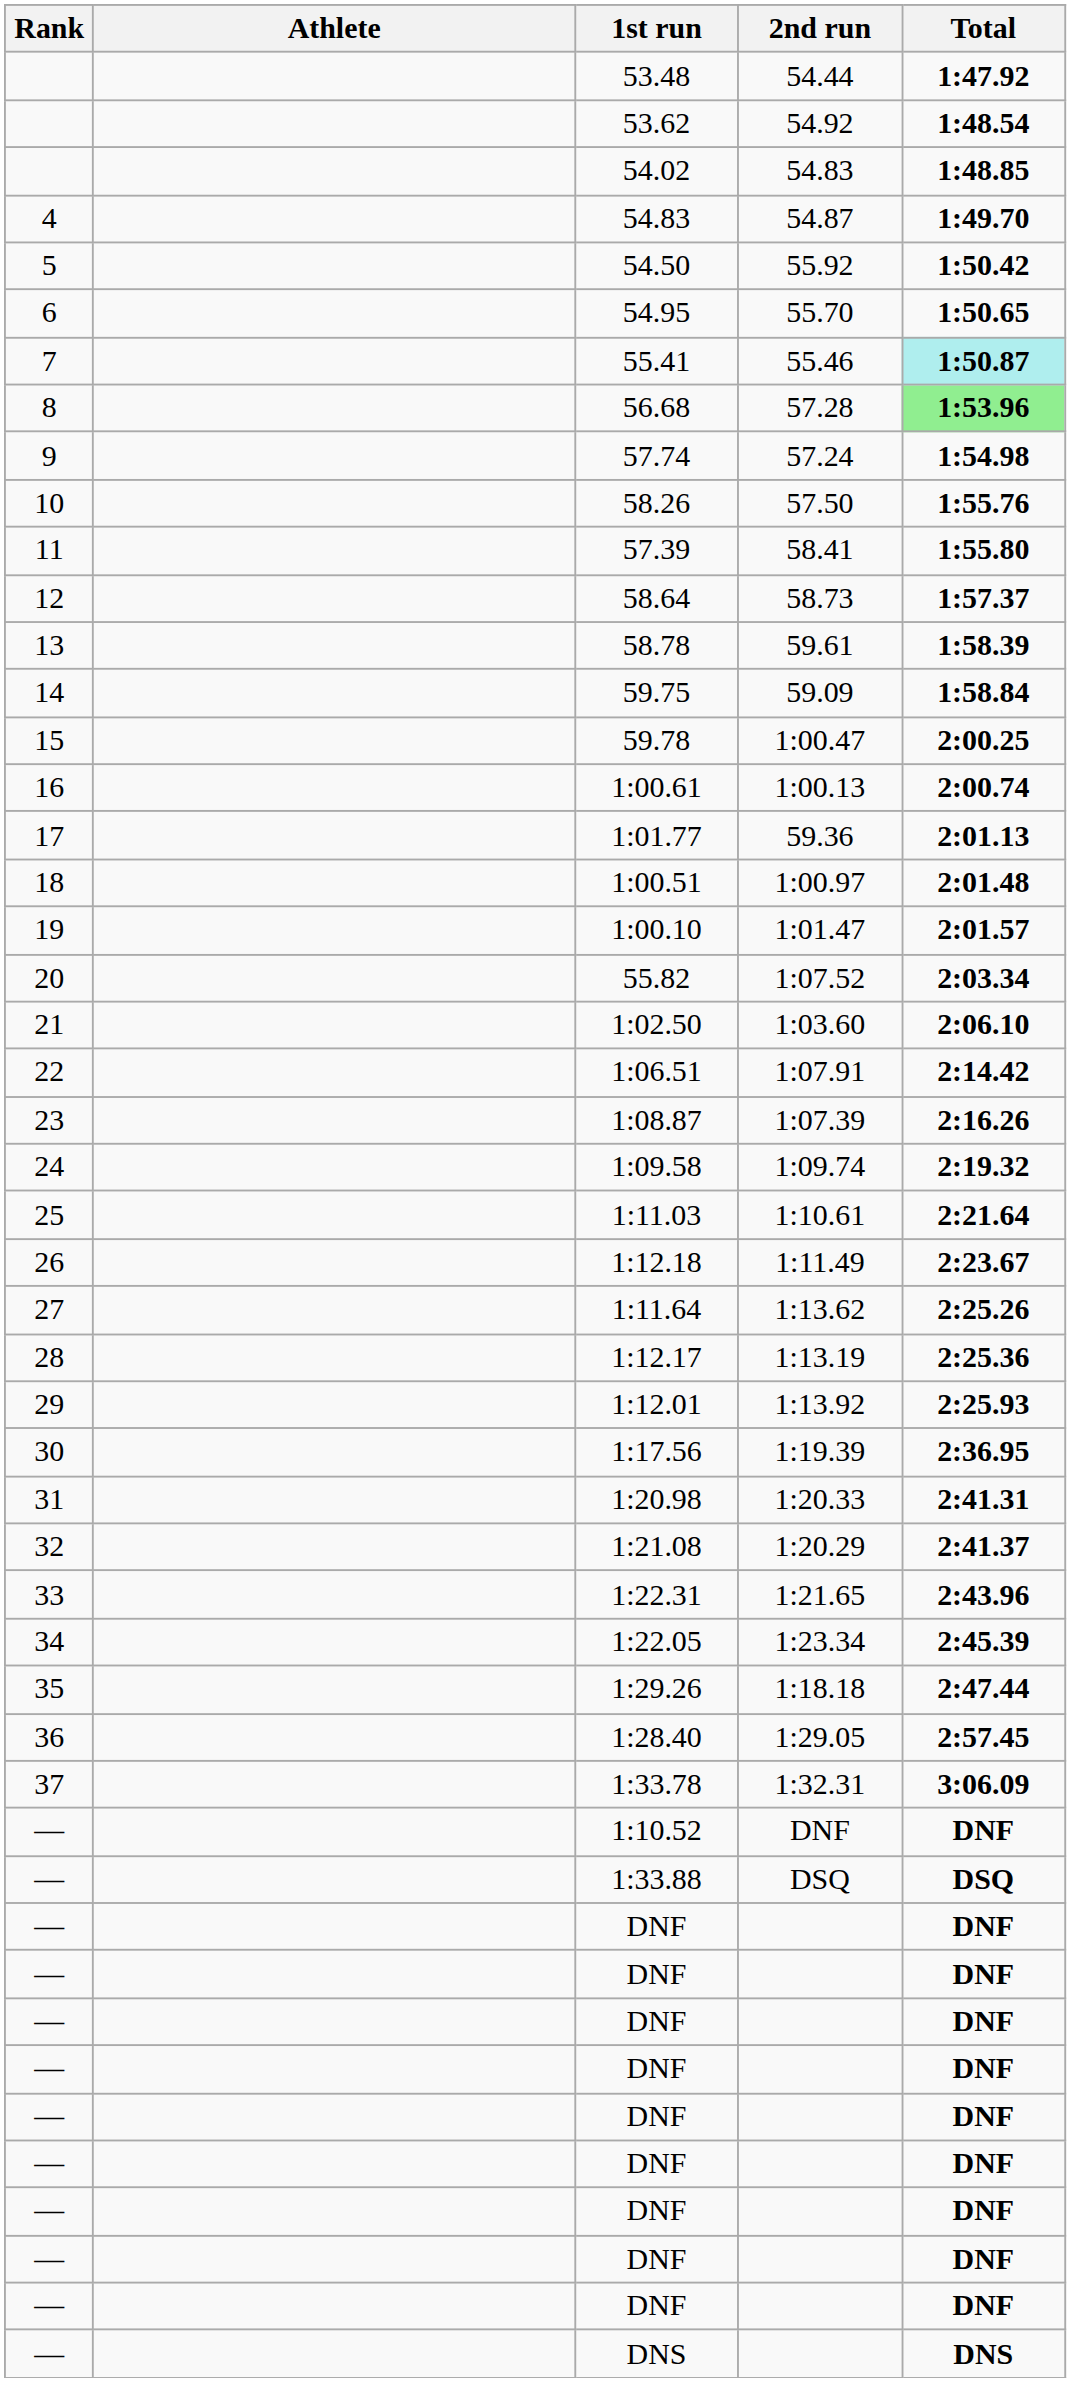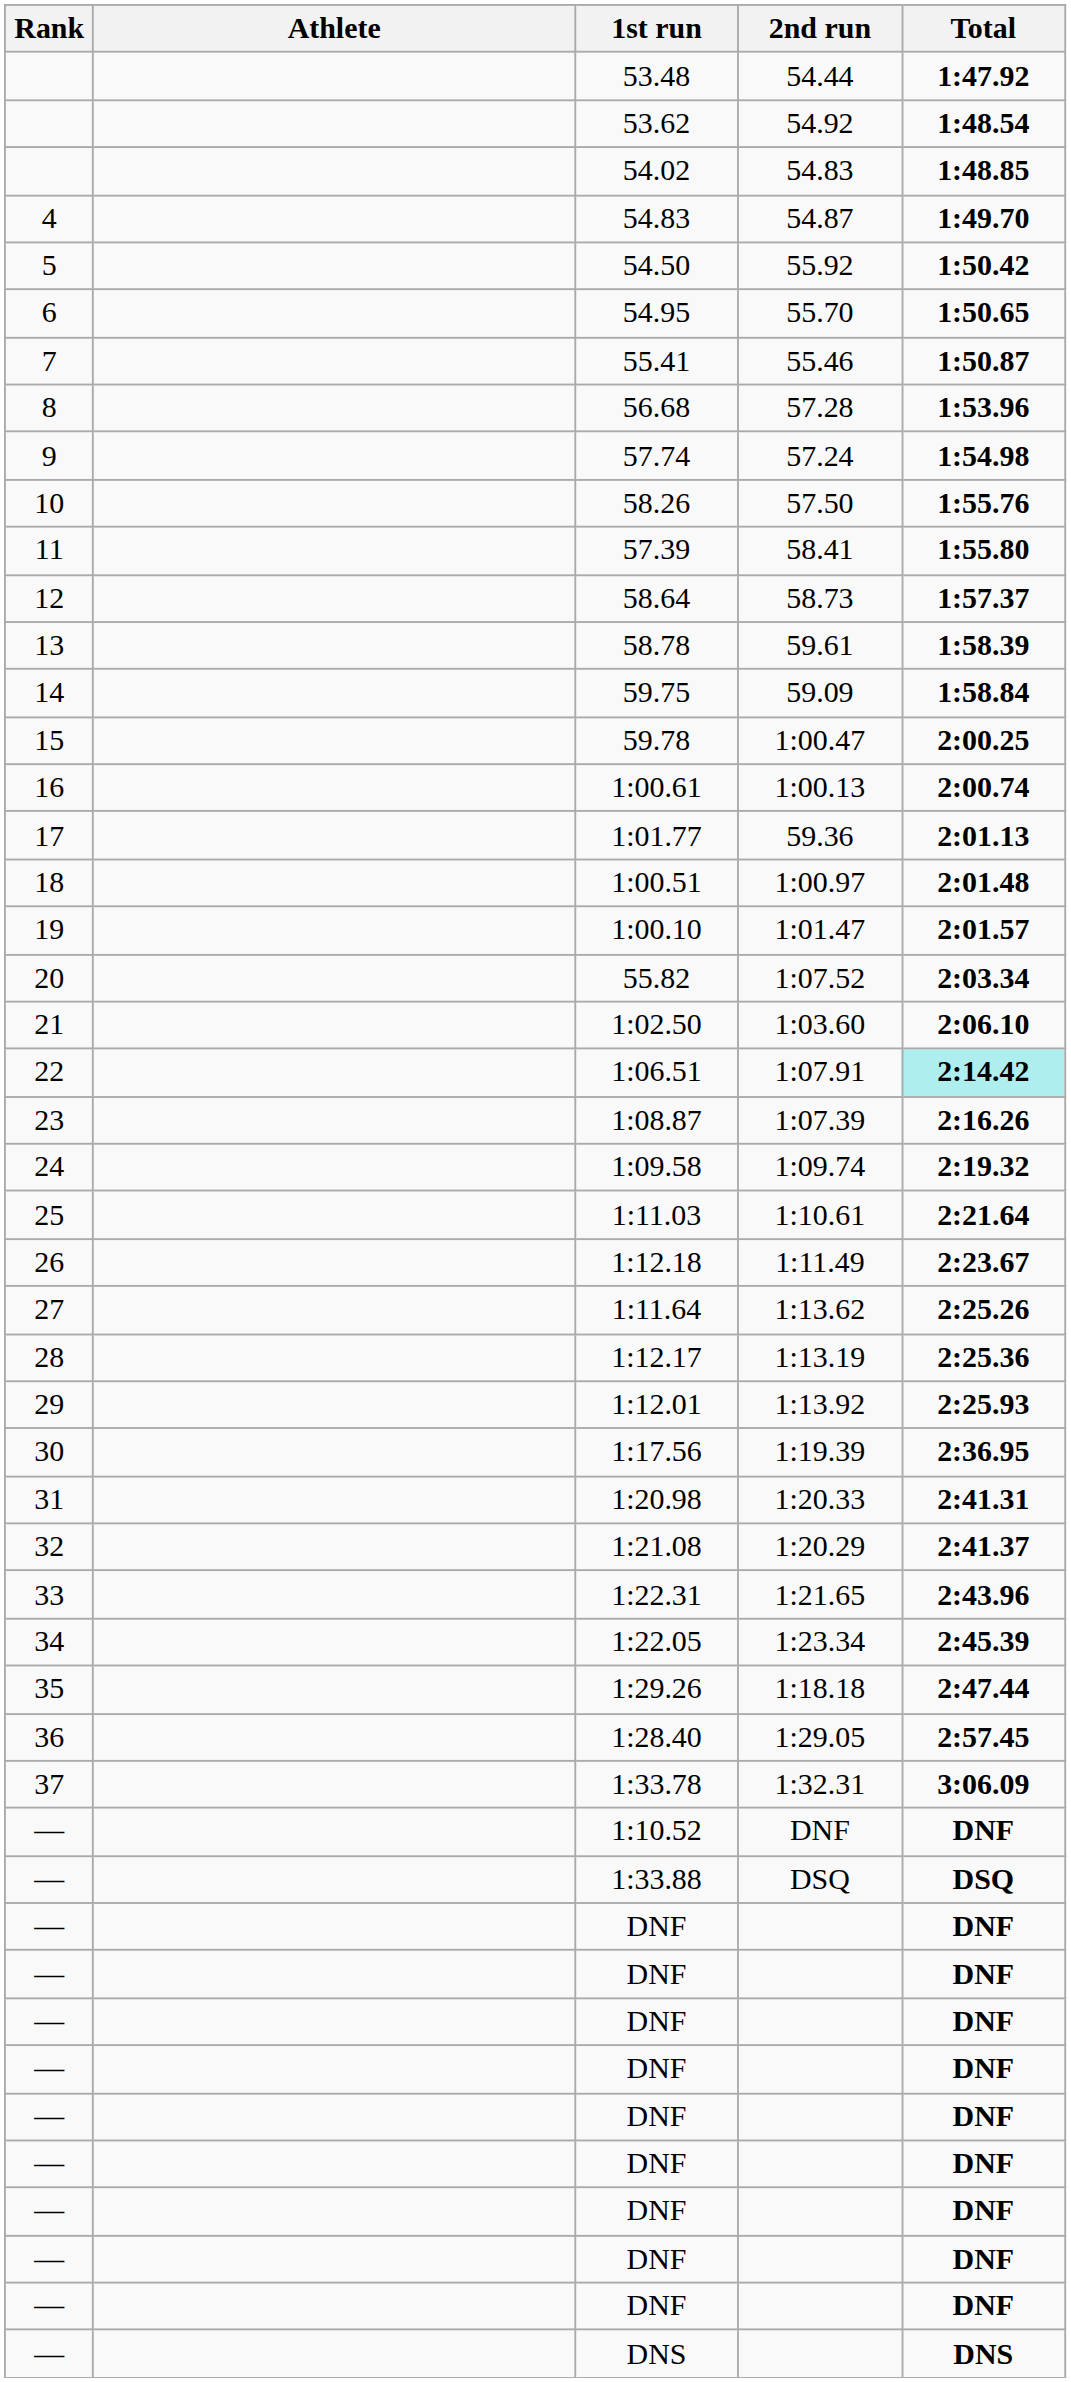(983, 360) paleturquoise background -> (983, 360) no background
(983, 407) lightgreen background -> (983, 407) no background
(983, 1072) no background -> (983, 1072) paleturquoise background
